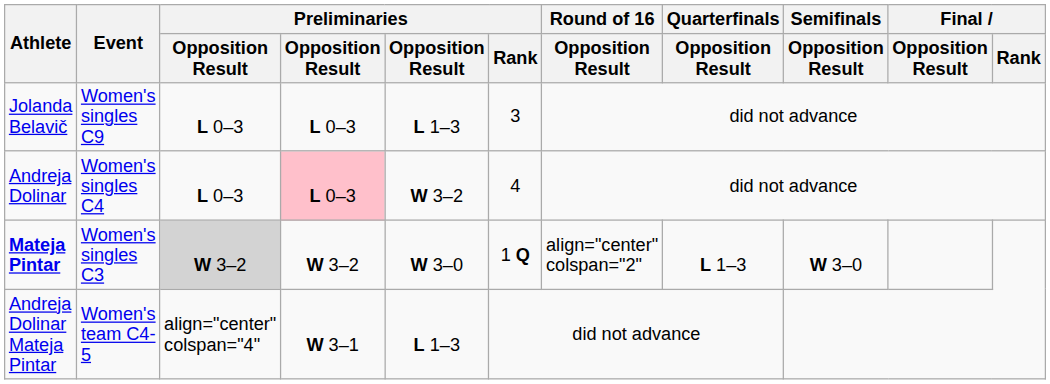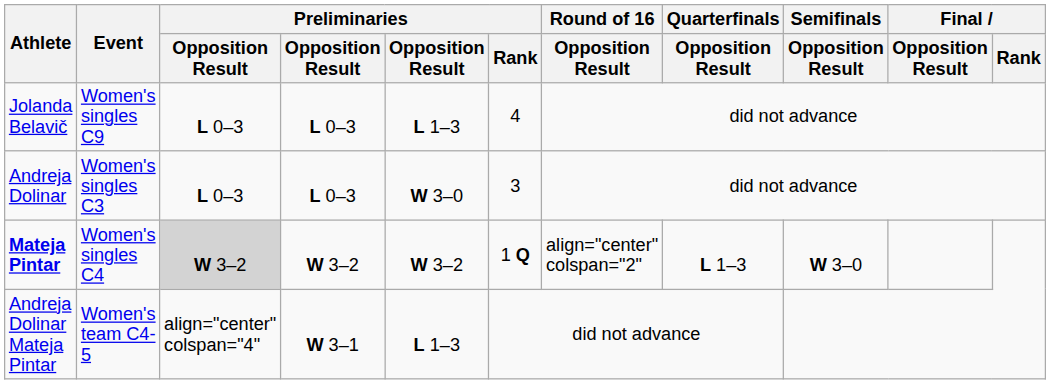(515, 117) 3 -> (515, 117) 4
(118, 186) Women's singles C4 -> (118, 186) Women's singles C3
(333, 196) pink background -> (333, 196) no background
(437, 196) W 3–2 -> (437, 196) W 3–0
(515, 186) 4 -> (515, 186) 3
(118, 255) Women's singles C3 -> (118, 255) Women's singles C4
(437, 265) W 3–0 -> (437, 265) W 3–2
